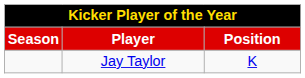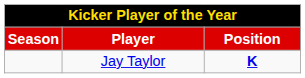(252, 61) normal -> (252, 61) bold
